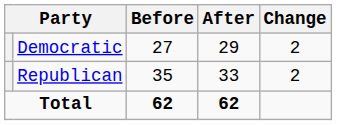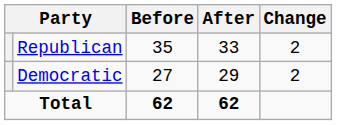rows swapped: (70, 76) <-> (70, 48)
